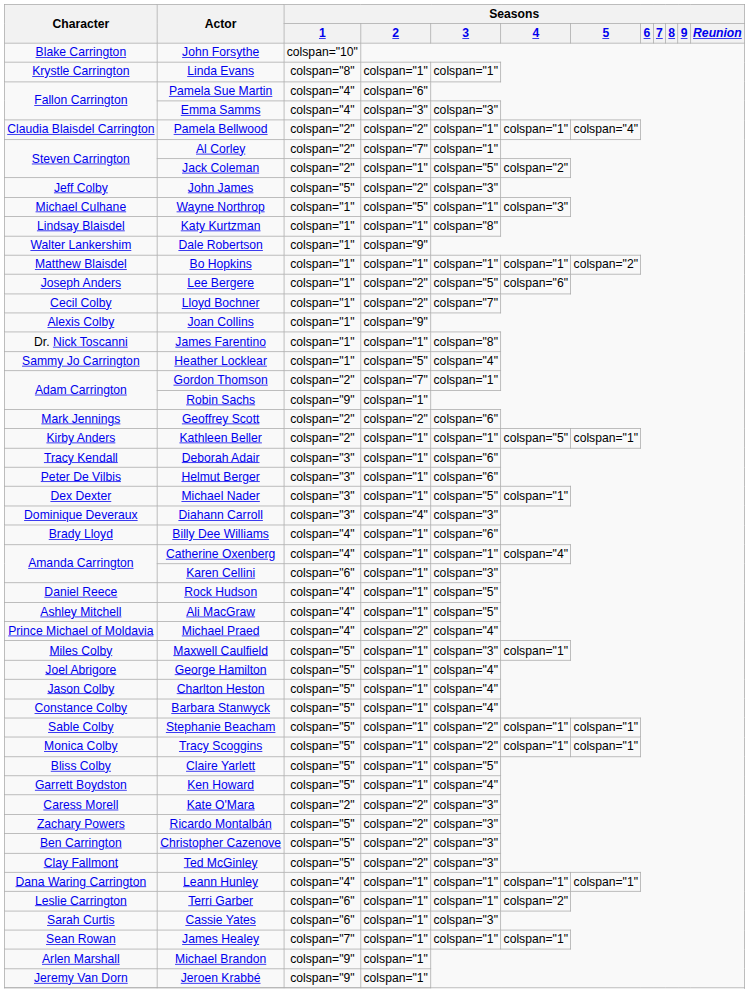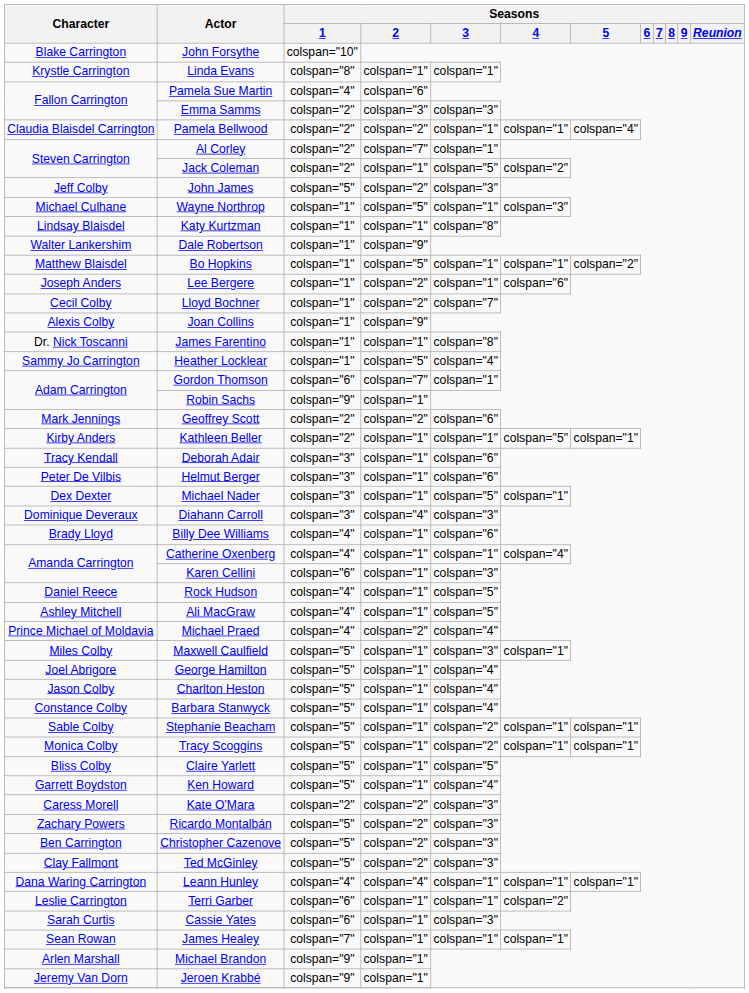(322, 110) colspan="4" -> (322, 110) colspan="2"
(396, 264) colspan="1" -> (396, 264) colspan="5"
(466, 284) colspan="5" -> (466, 284) colspan="1"
(322, 380) colspan="2" -> (322, 380) colspan="6"
(396, 881) colspan="1" -> (396, 881) colspan="4"
